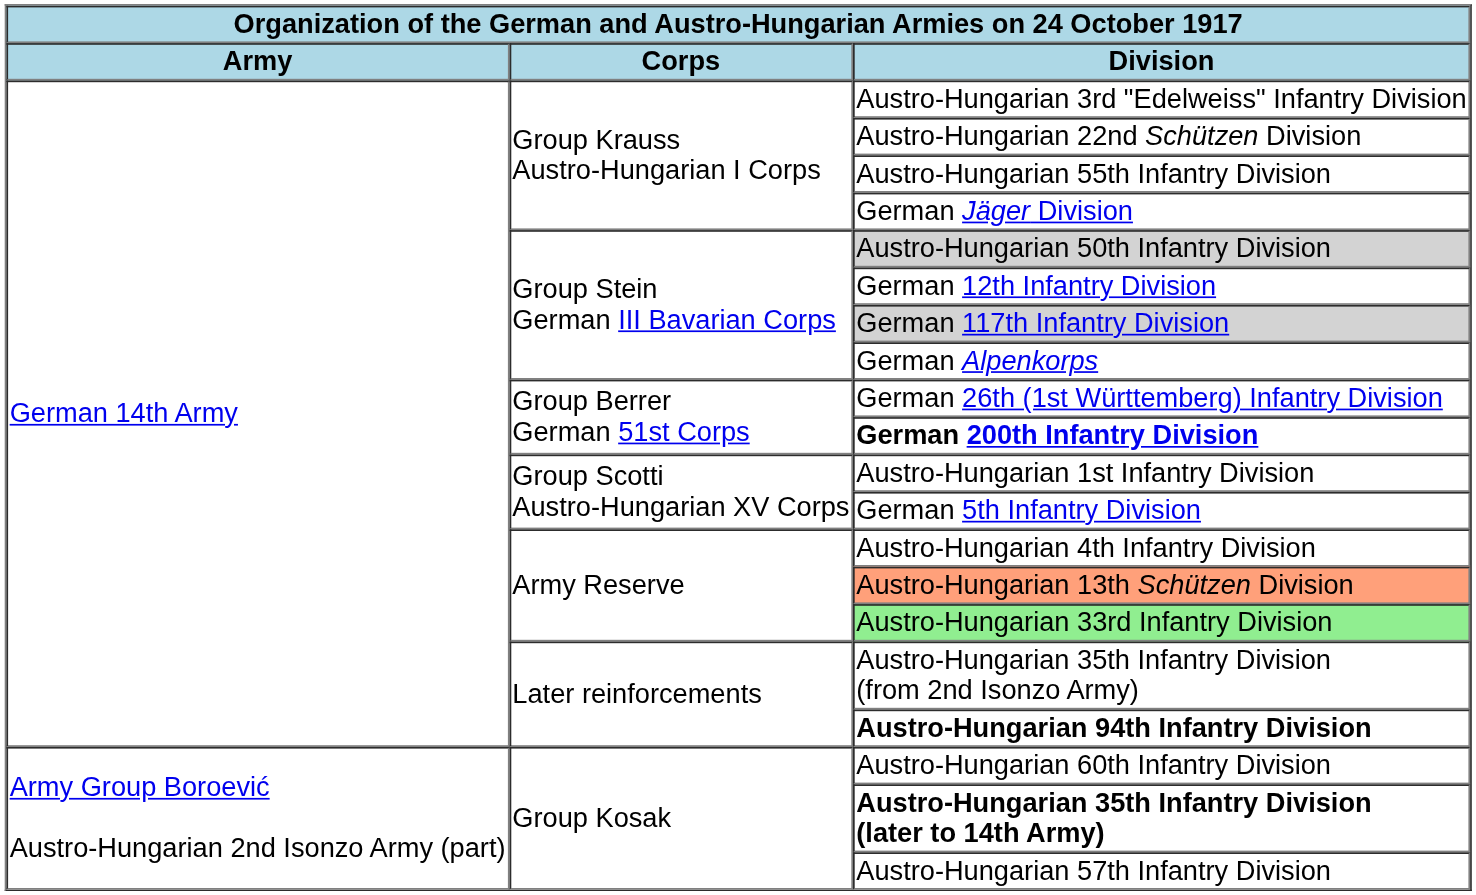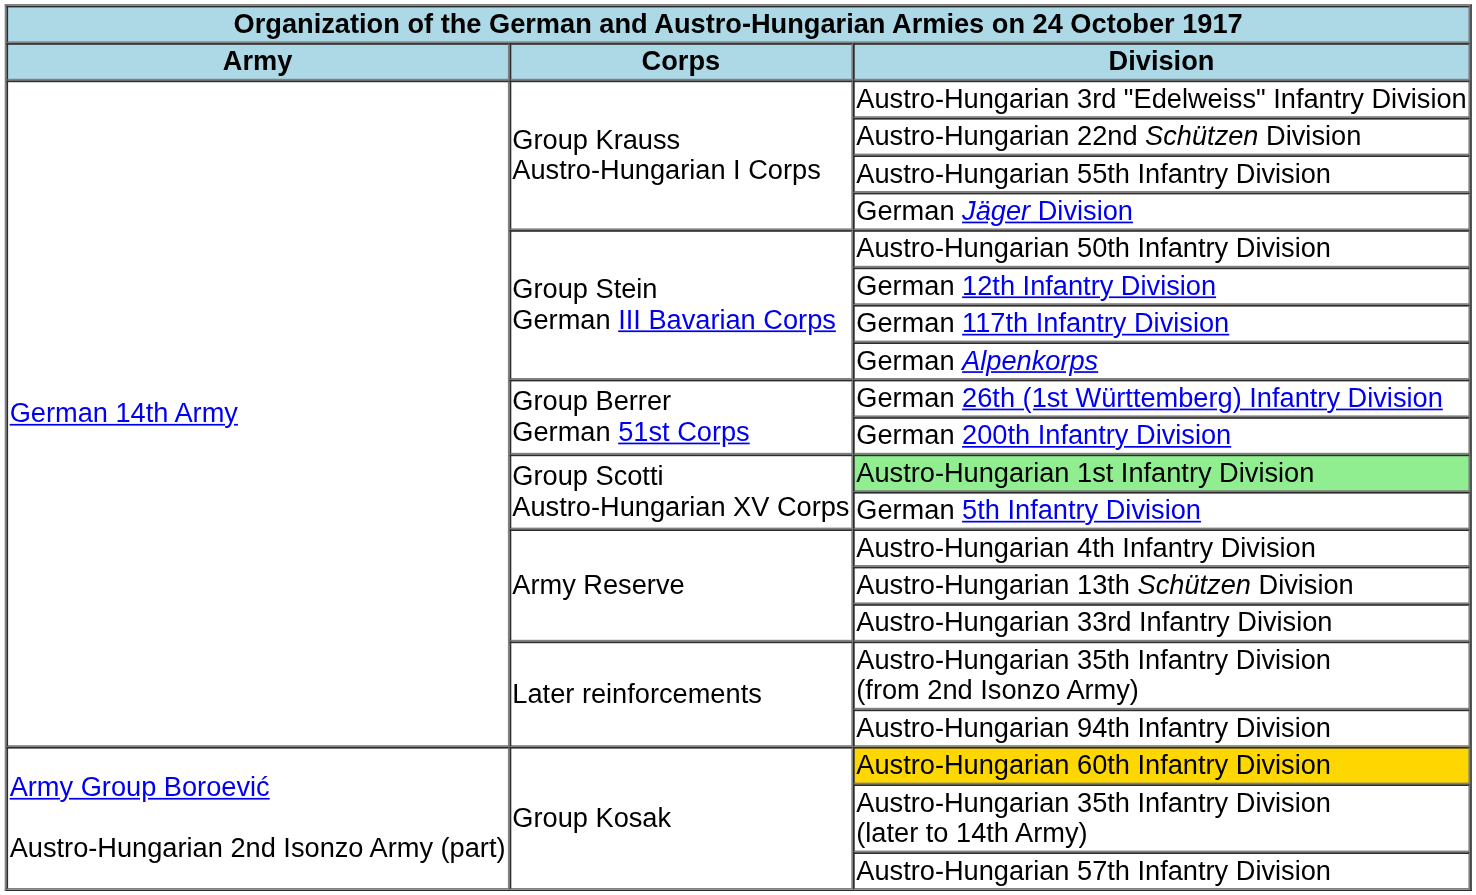(1094, 248) lightgrey background -> (1094, 248) no background
(1043, 323) lightgrey background -> (1043, 323) no background
(1057, 435) bold -> (1044, 435) normal
(1085, 472) no background -> (1085, 472) lightgreen background
(1105, 585) lightsalmon background -> (1105, 585) no background
(1094, 622) lightgreen background -> (1094, 622) no background
(1114, 727) bold -> (1094, 727) normal
(1094, 765) no background -> (1094, 765) gold background
(1114, 817) bold -> (1094, 817) normal
